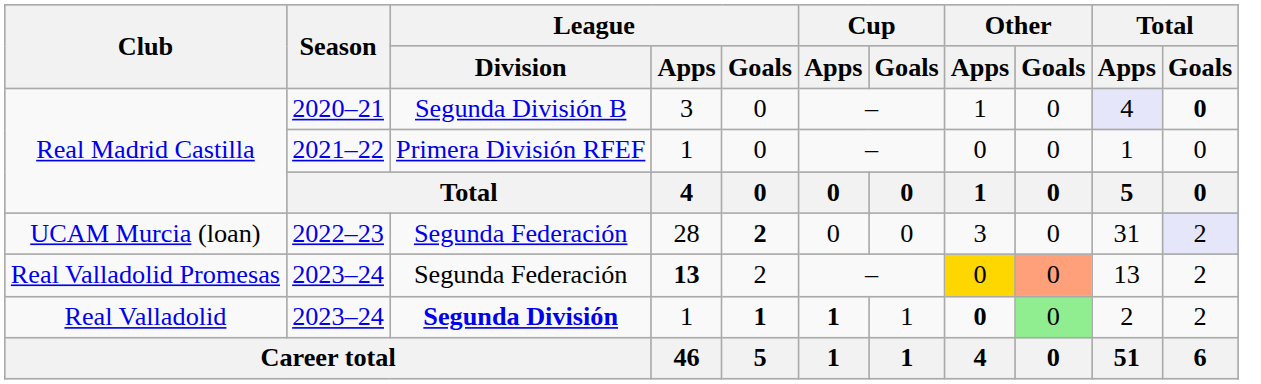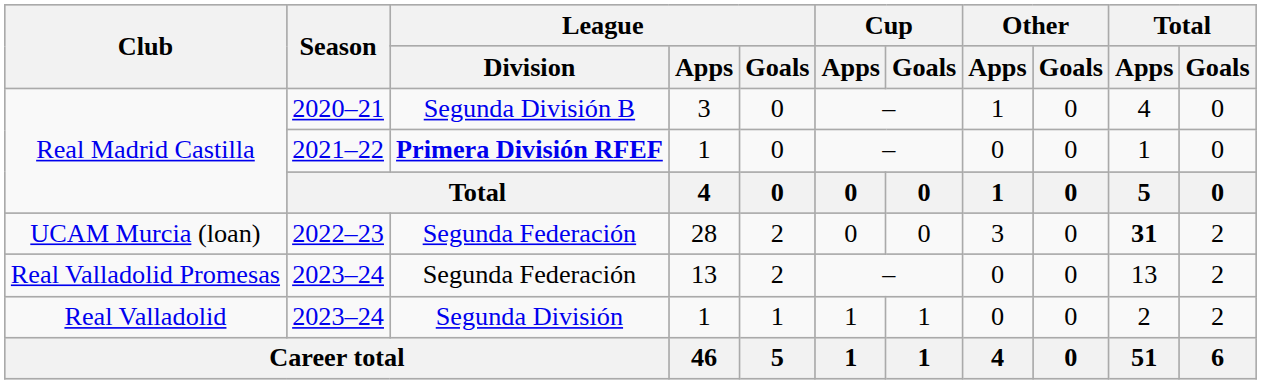(1127, 108) lavender background -> (1144, 108) no background
(1200, 108) bold -> (1218, 108) normal
(521, 150) normal -> (529, 150) bold
(760, 233) bold -> (777, 233) normal
(1127, 233) normal -> (1144, 233) bold
(1200, 233) lavender background -> (1218, 233) no background
(687, 274) bold -> (704, 274) normal
(980, 274) gold background -> (997, 274) no background
(1053, 274) lightsalmon background -> (1071, 274) no background
(521, 316) bold -> (529, 316) normal
(760, 316) bold -> (777, 316) normal
(833, 316) bold -> (851, 316) normal
(980, 316) bold -> (997, 316) normal
(1053, 316) lightgreen background -> (1071, 316) no background
